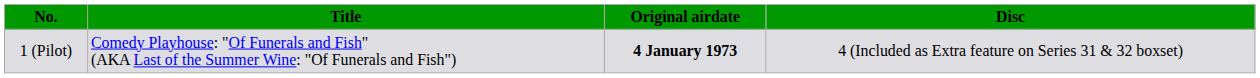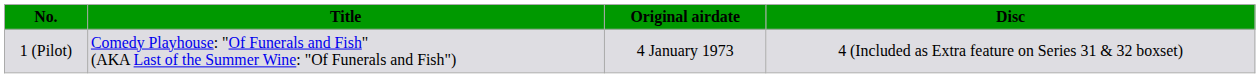(685, 51) bold -> (685, 51) normal
